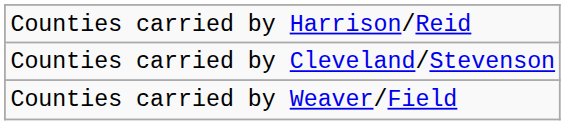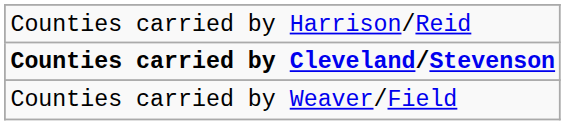(283, 62) normal -> (283, 62) bold
